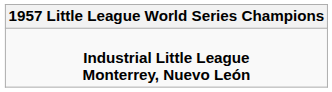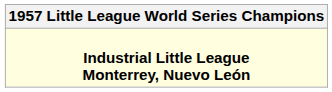(166, 66) no background -> (166, 66) lightyellow background
